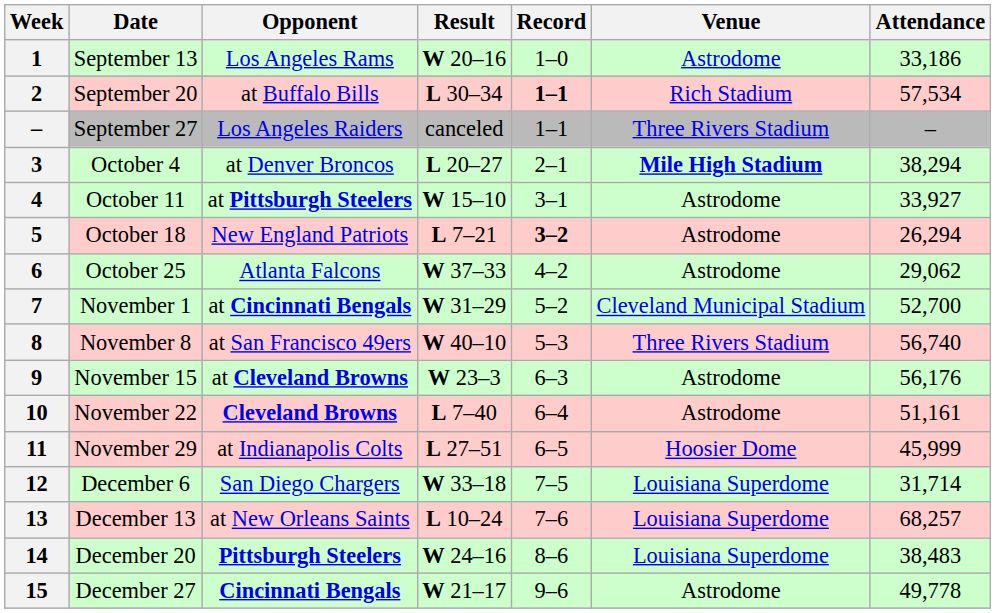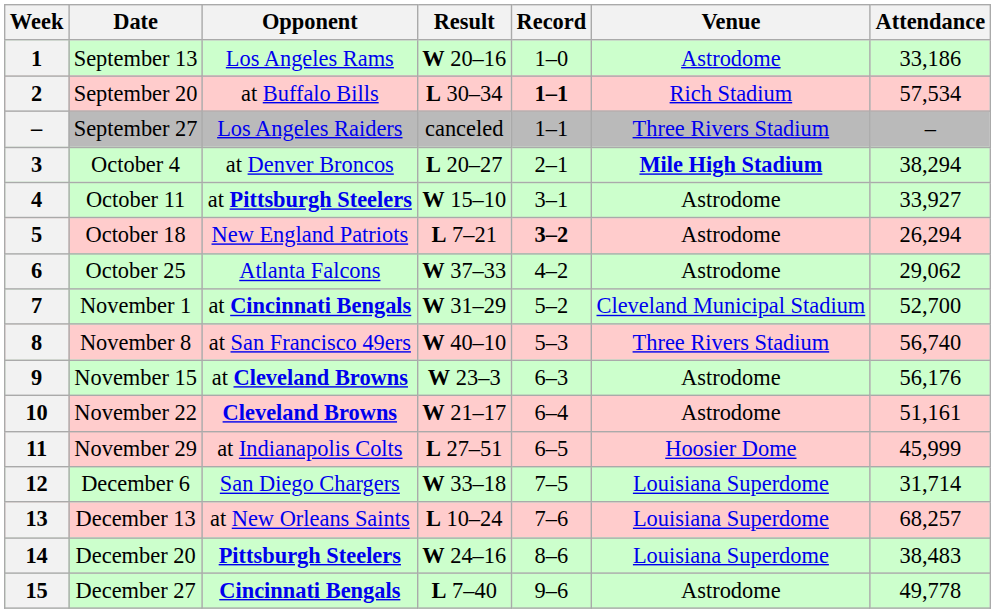(464, 413) L 7–40 -> (464, 413) W 21–17
(464, 590) W 21–17 -> (464, 590) L 7–40
